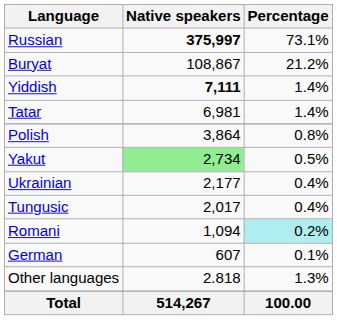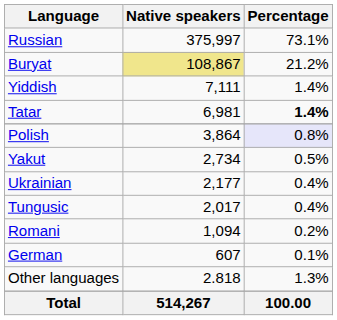(213, 40) bold -> (213, 40) normal
(213, 64) no background -> (213, 64) khaki background
(223, 87) bold -> (223, 87) normal
(312, 111) normal -> (312, 111) bold
(312, 135) no background -> (312, 135) lavender background
(222, 159) lightgreen background -> (222, 159) no background
(312, 231) paleturquoise background -> (312, 231) no background
